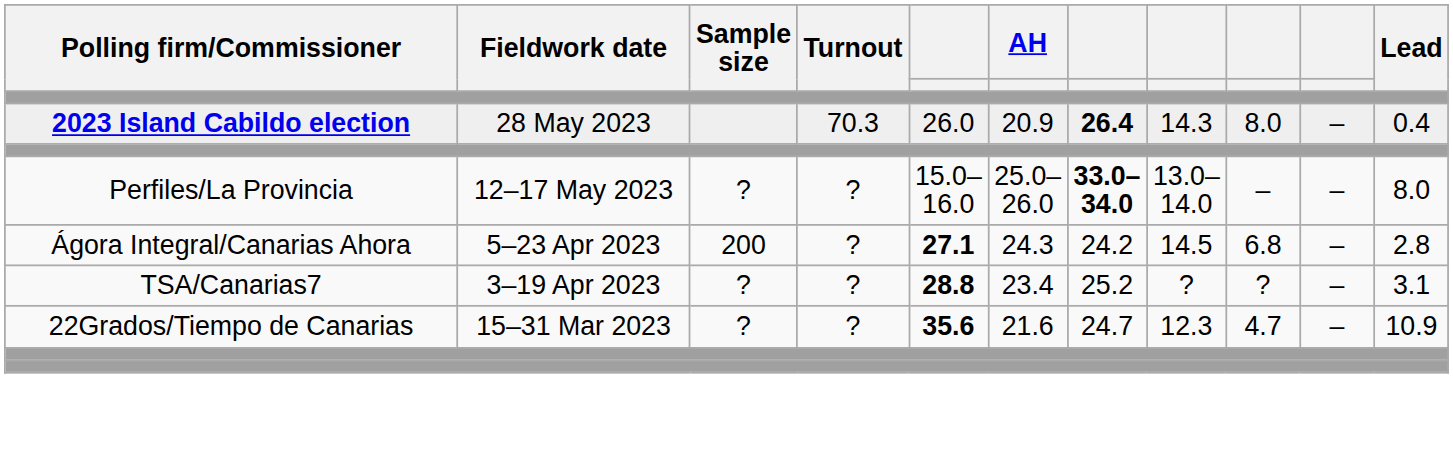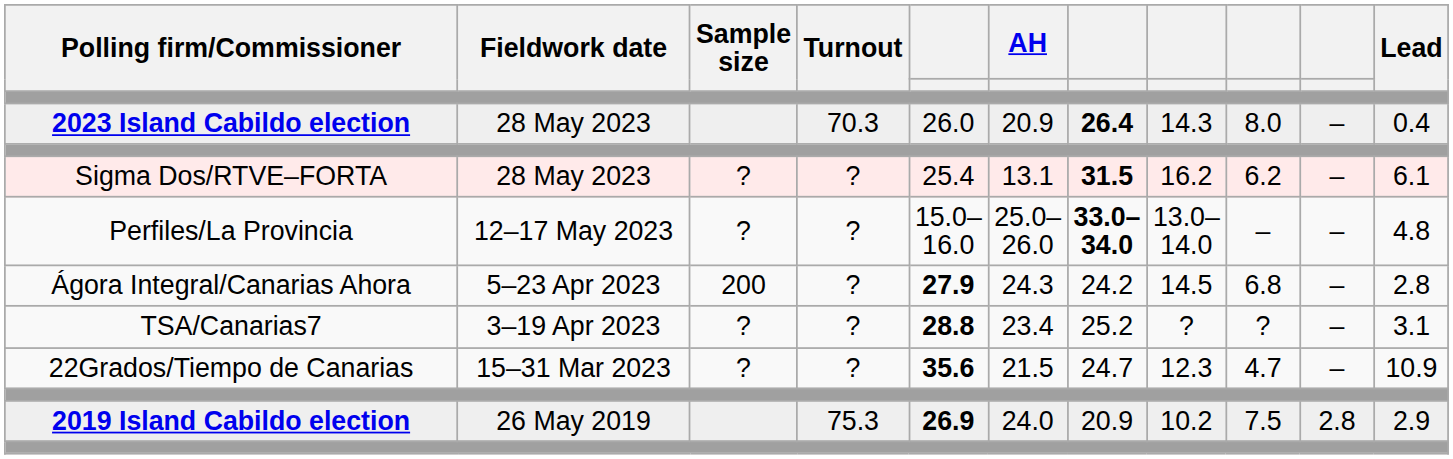+ row: (231, 176)
(1411, 190) 8.0 -> (1411, 231) 4.8
(948, 245) 27.1 -> (948, 286) 27.9
(1028, 326) 21.6 -> (1028, 367) 21.5
+ row: (231, 420)
